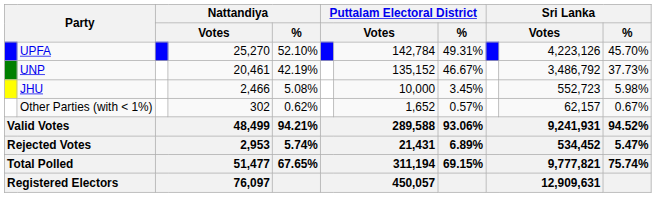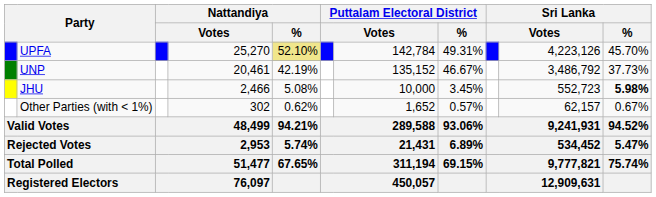(298, 51) no background -> (298, 51) khaki background
(632, 88) normal -> (632, 88) bold
